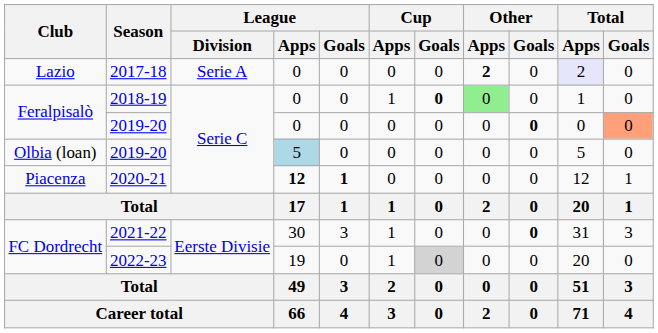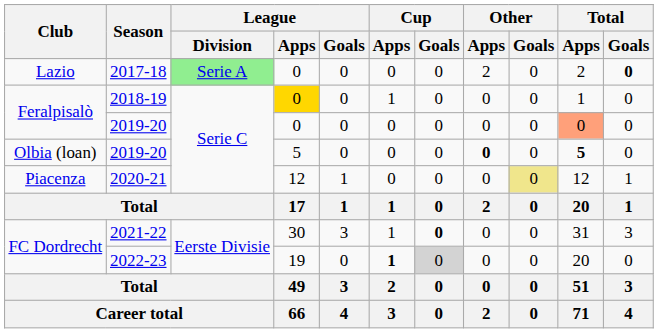(222, 71) no background -> (222, 71) lightgreen background
(486, 71) bold -> (486, 71) normal
(581, 71) lavender background -> (581, 71) no background
(629, 71) normal -> (629, 71) bold
(297, 98) no background -> (297, 98) gold background
(439, 98) bold -> (439, 98) normal
(486, 98) lightgreen background -> (486, 98) no background
(534, 125) bold -> (534, 125) normal
(581, 125) no background -> (581, 125) lightsalmon background
(629, 125) lightsalmon background -> (629, 125) no background
(297, 152) lightblue background -> (297, 152) no background
(486, 152) normal -> (486, 152) bold
(581, 152) normal -> (581, 152) bold
(297, 179) bold -> (297, 179) normal
(344, 179) bold -> (344, 179) normal
(534, 179) no background -> (534, 179) khaki background
(439, 233) normal -> (439, 233) bold
(534, 233) bold -> (534, 233) normal
(391, 260) normal -> (391, 260) bold
